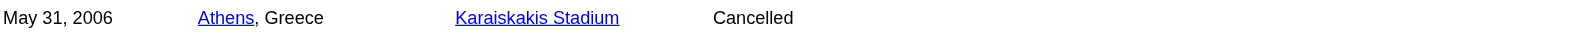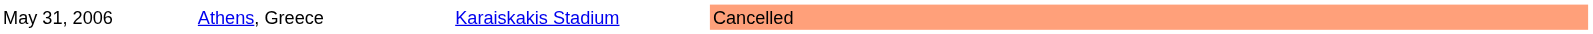(753, 17) no background -> (753, 17) lightsalmon background
